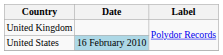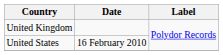(112, 43) lightblue background -> (112, 43) no background
